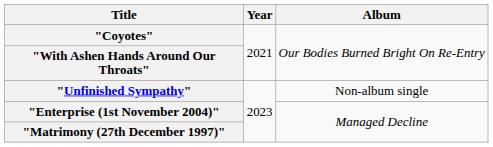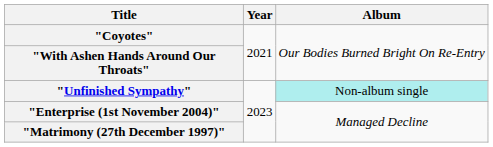(382, 91) no background -> (382, 91) paleturquoise background
